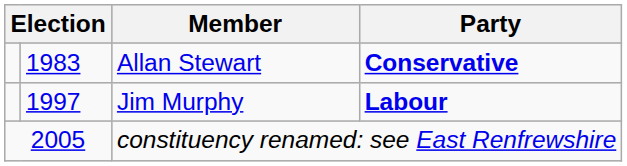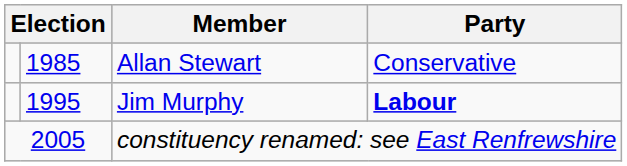(53, 62) 1983 -> (53, 62) 1985
(442, 62) bold -> (445, 62) normal
(53, 101) 1997 -> (53, 101) 1995
